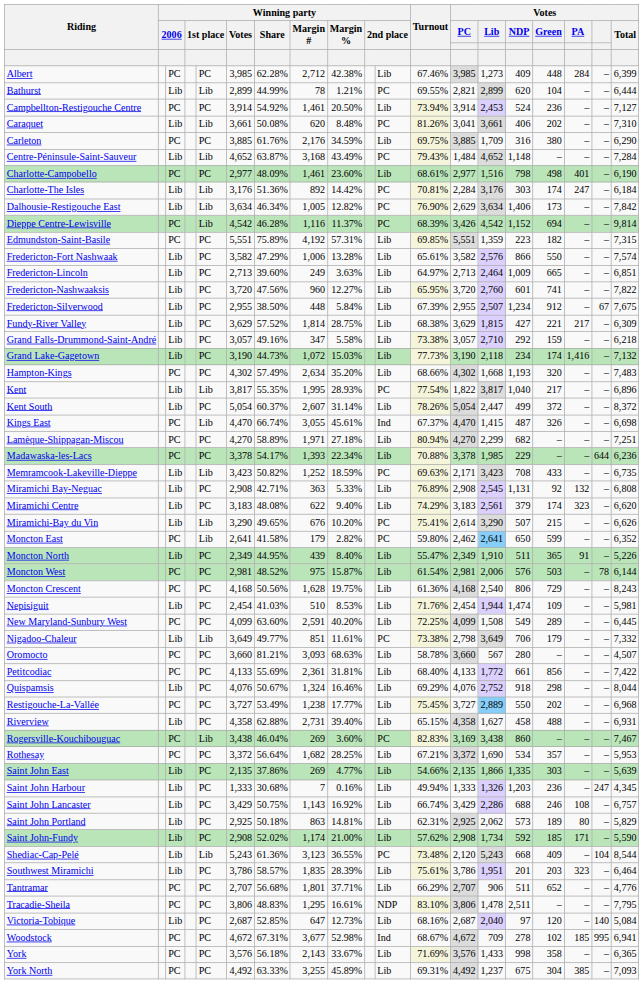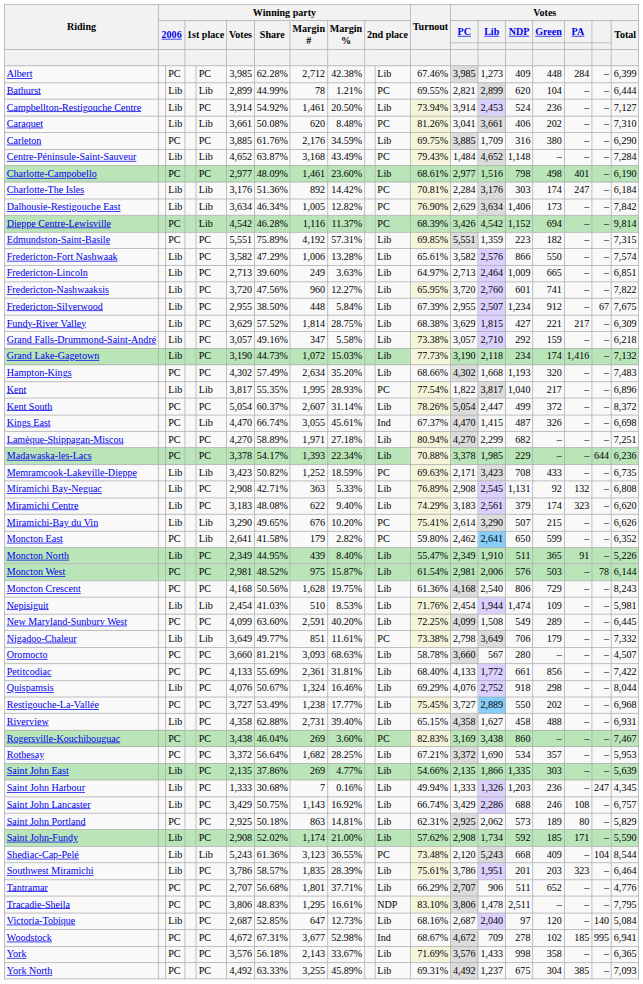(174, 107) PC -> (175, 107) Lib
(175, 406) Lib -> (174, 406) PC
(205, 605) PC -> (206, 605) Lib
(206, 738) Lib -> (205, 738) PC
(175, 821) Lib -> (174, 821) PC
